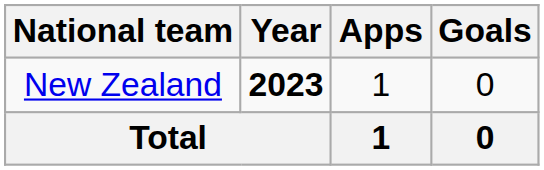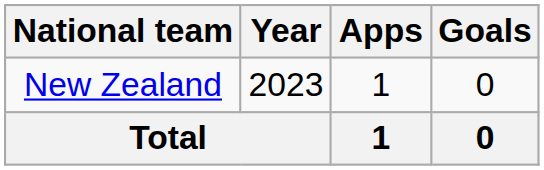(286, 84) bold -> (286, 84) normal
